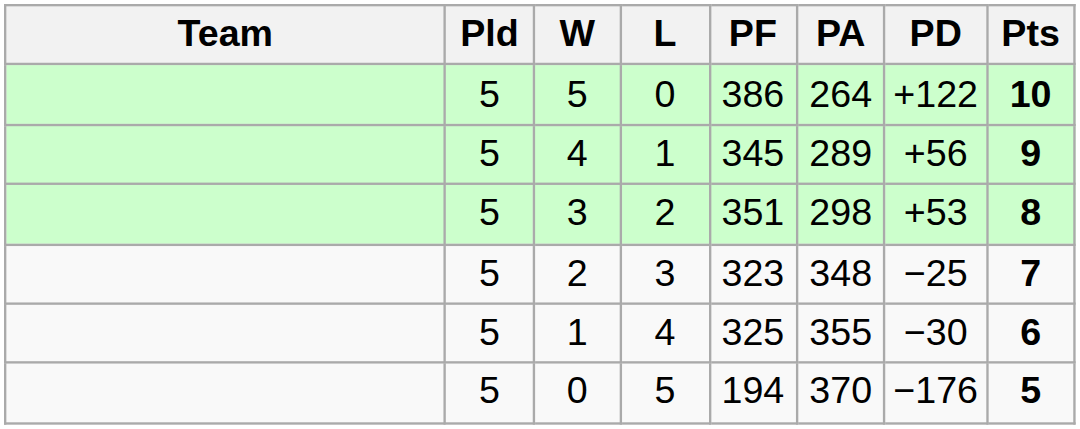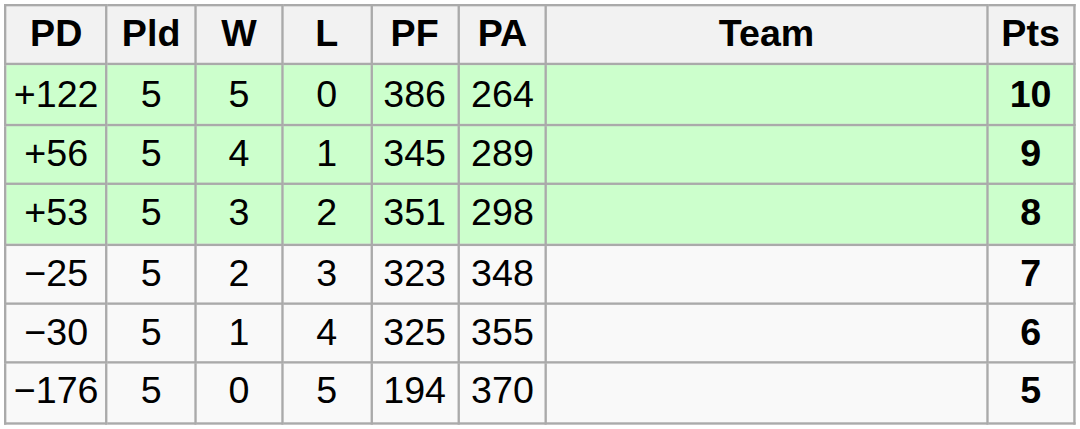columns swapped: (225, 34) <-> (936, 34)
